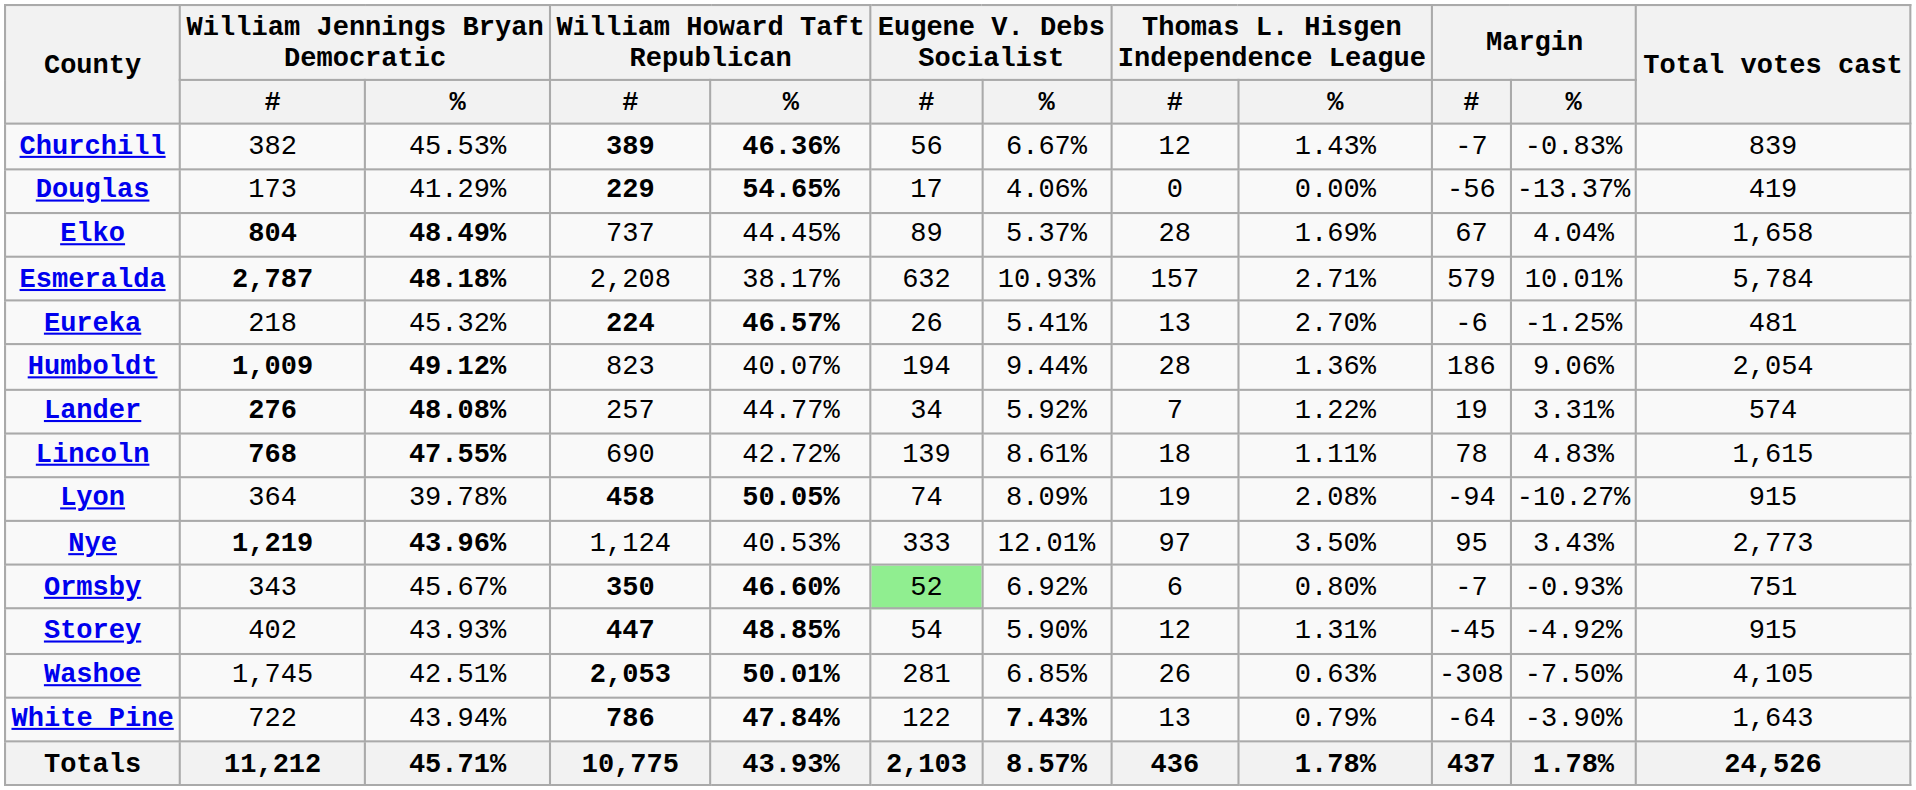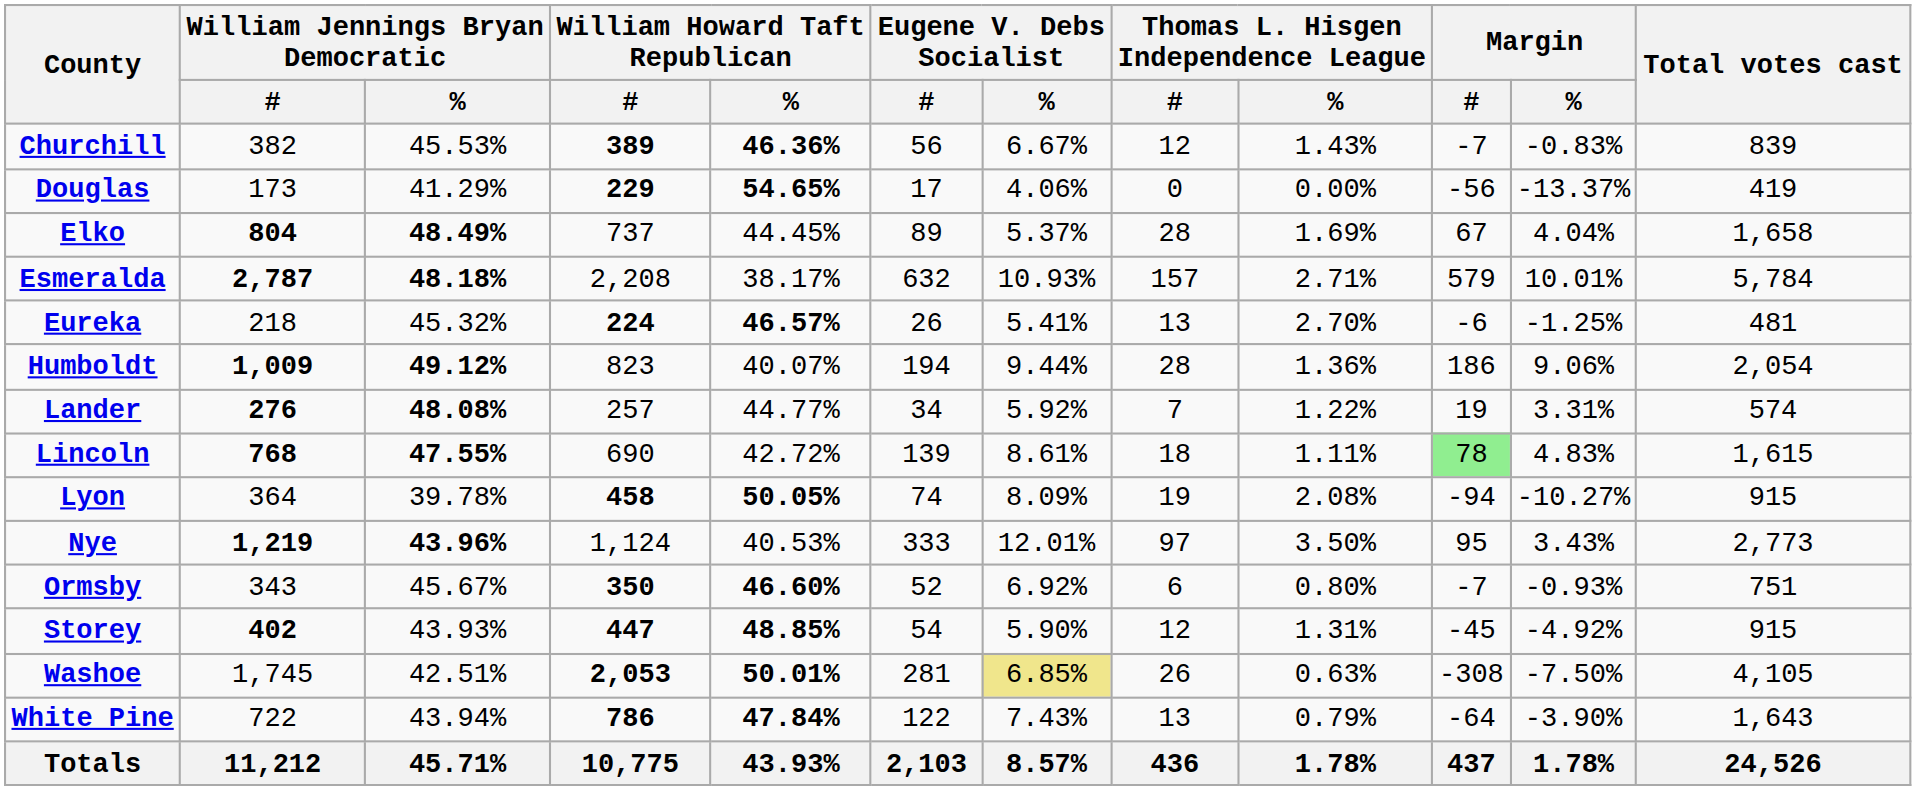(1471, 455) no background -> (1471, 455) lightgreen background
(926, 587) lightgreen background -> (926, 587) no background
(273, 631) normal -> (273, 631) bold
(1047, 675) no background -> (1047, 675) khaki background
(1047, 719) bold -> (1047, 719) normal
